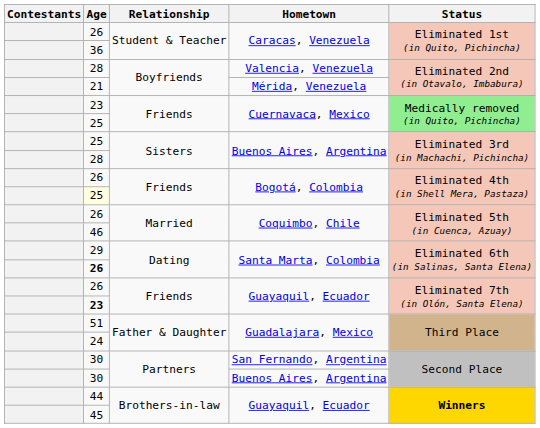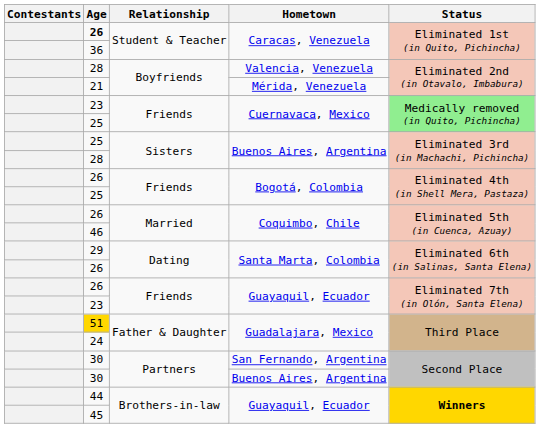(97, 32) normal -> (97, 32) bold
(97, 196) lightyellow background -> (97, 196) no background
(97, 269) bold -> (97, 269) normal
(97, 305) bold -> (97, 305) normal
(97, 323) no background -> (97, 323) gold background
